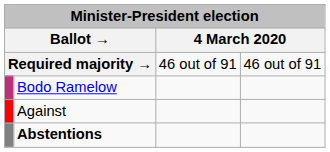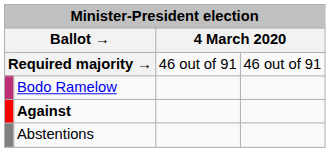(41, 110) normal -> (44, 110) bold
(59, 134) bold -> (55, 134) normal
